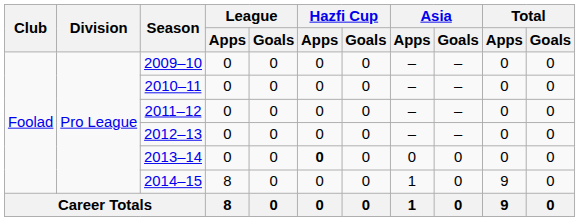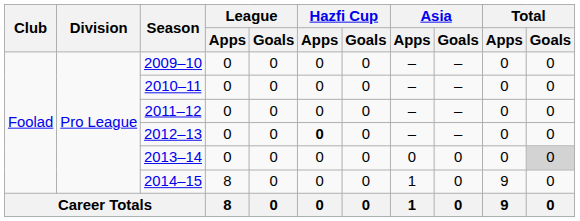(320, 134) normal -> (320, 134) bold
(320, 157) bold -> (320, 157) normal
(550, 157) no background -> (550, 157) lightgrey background
